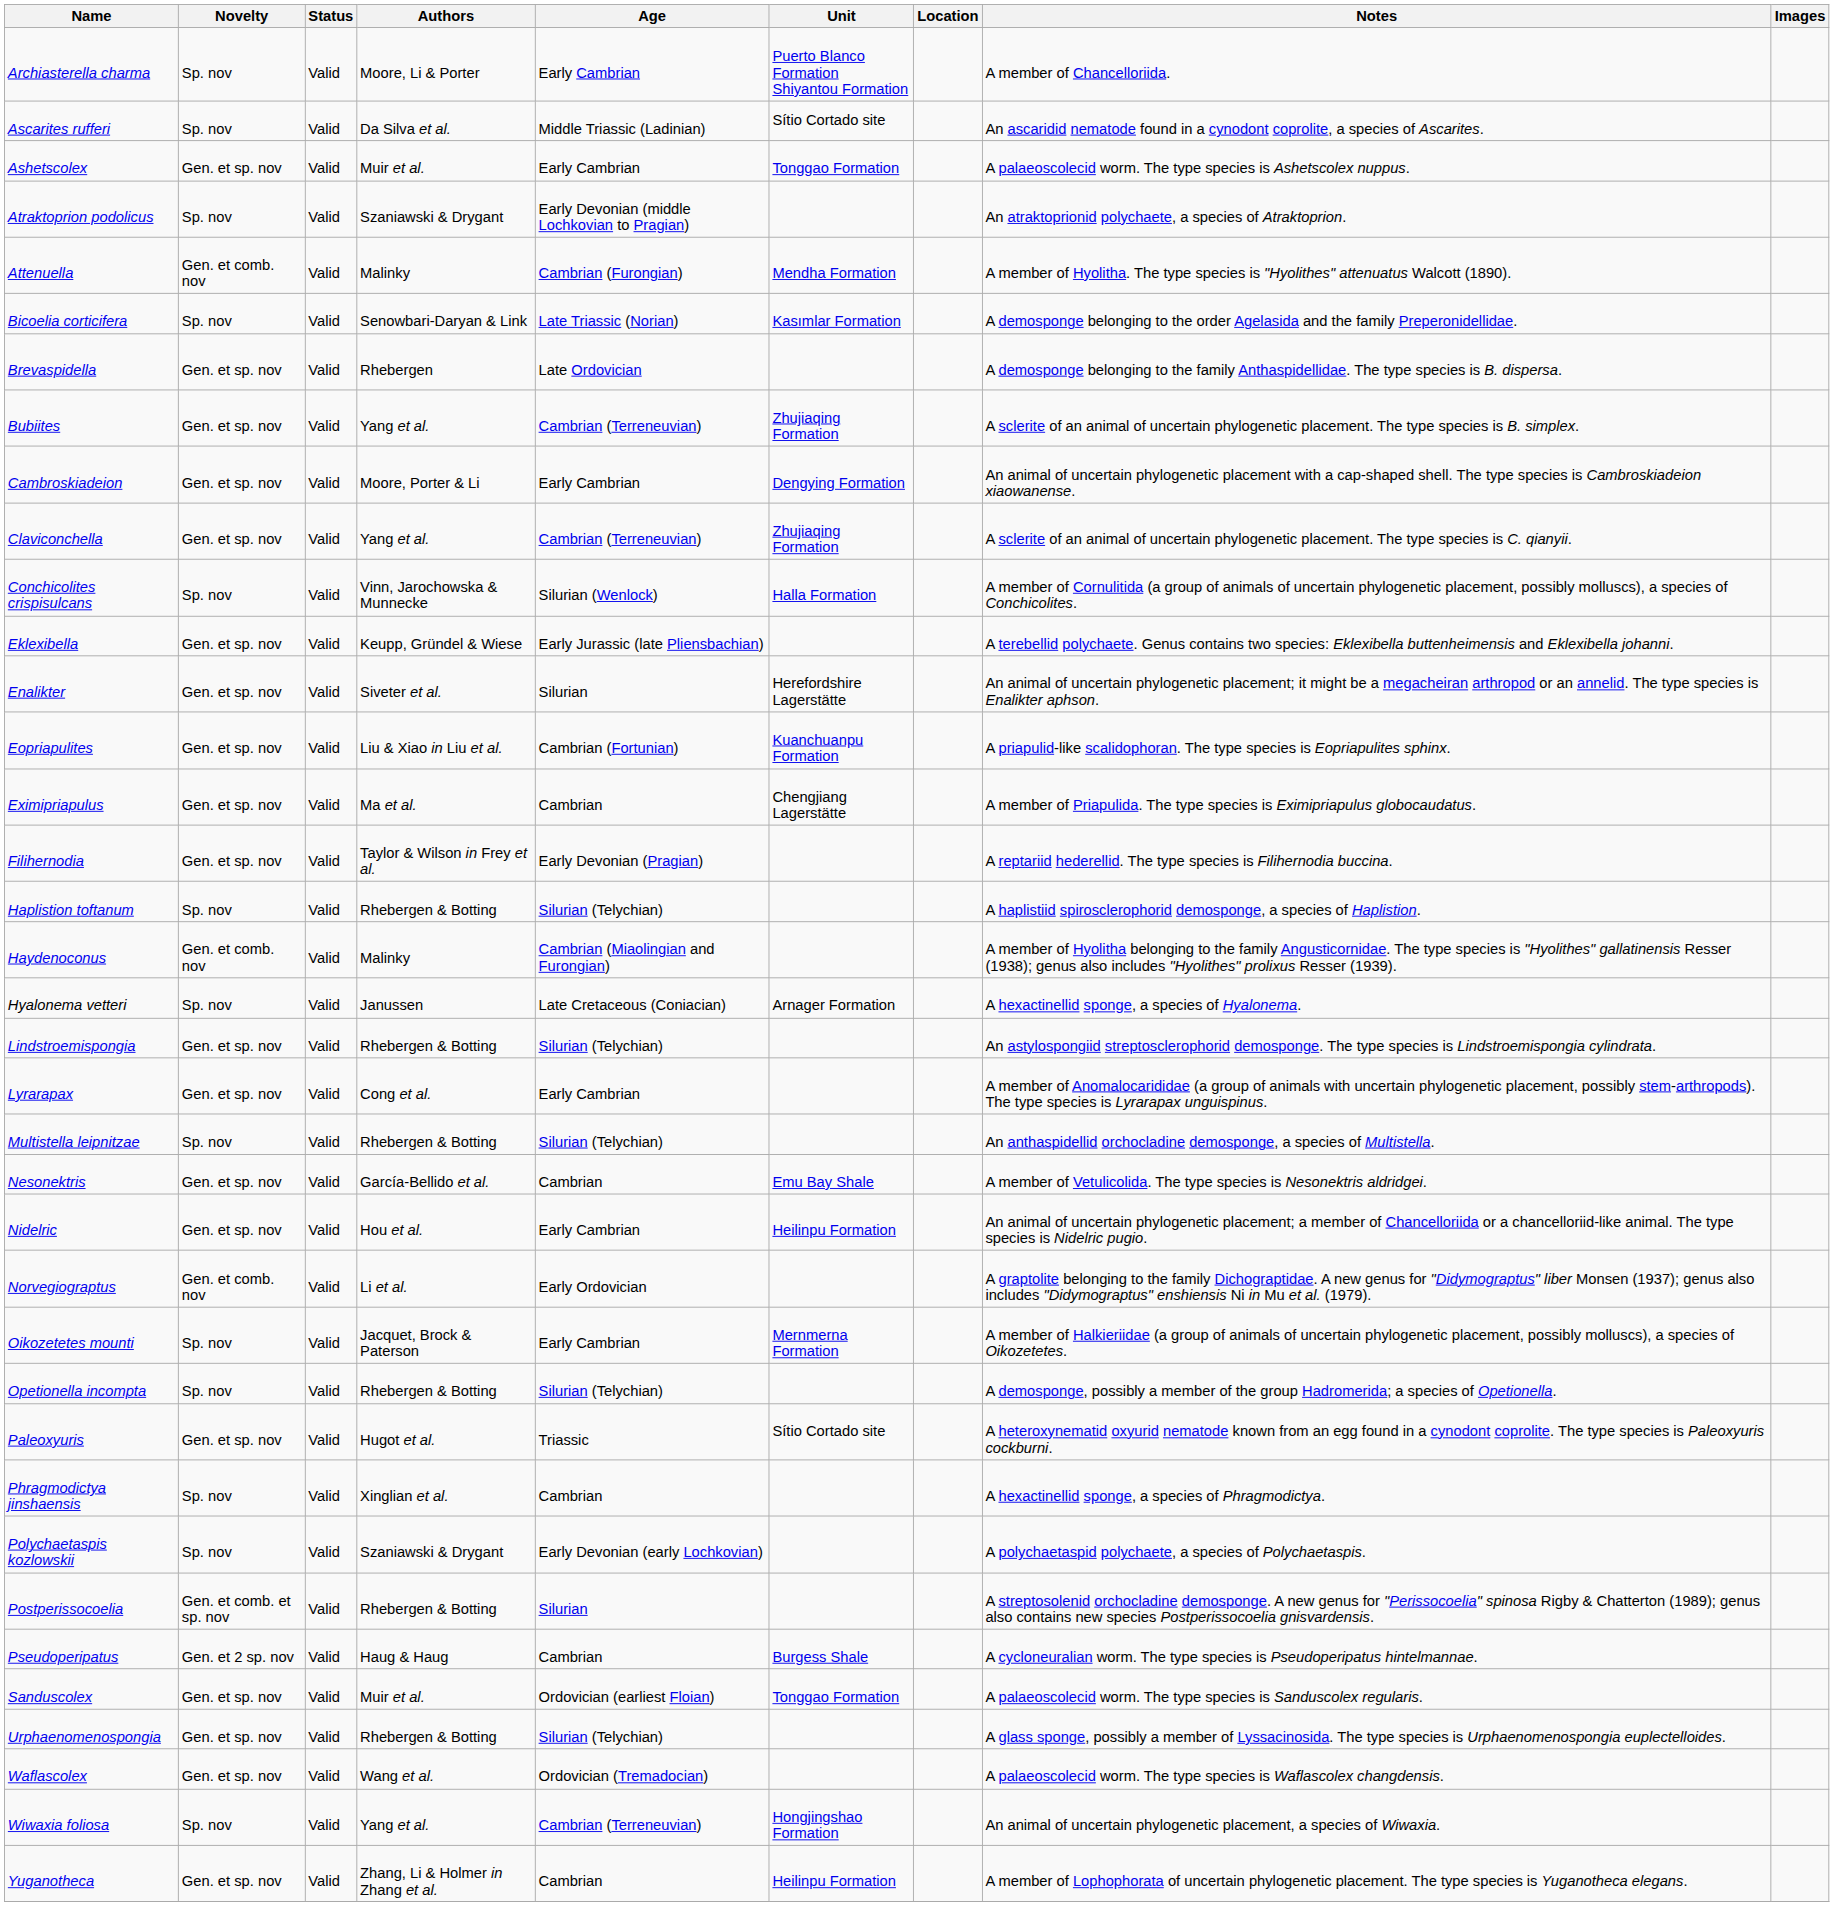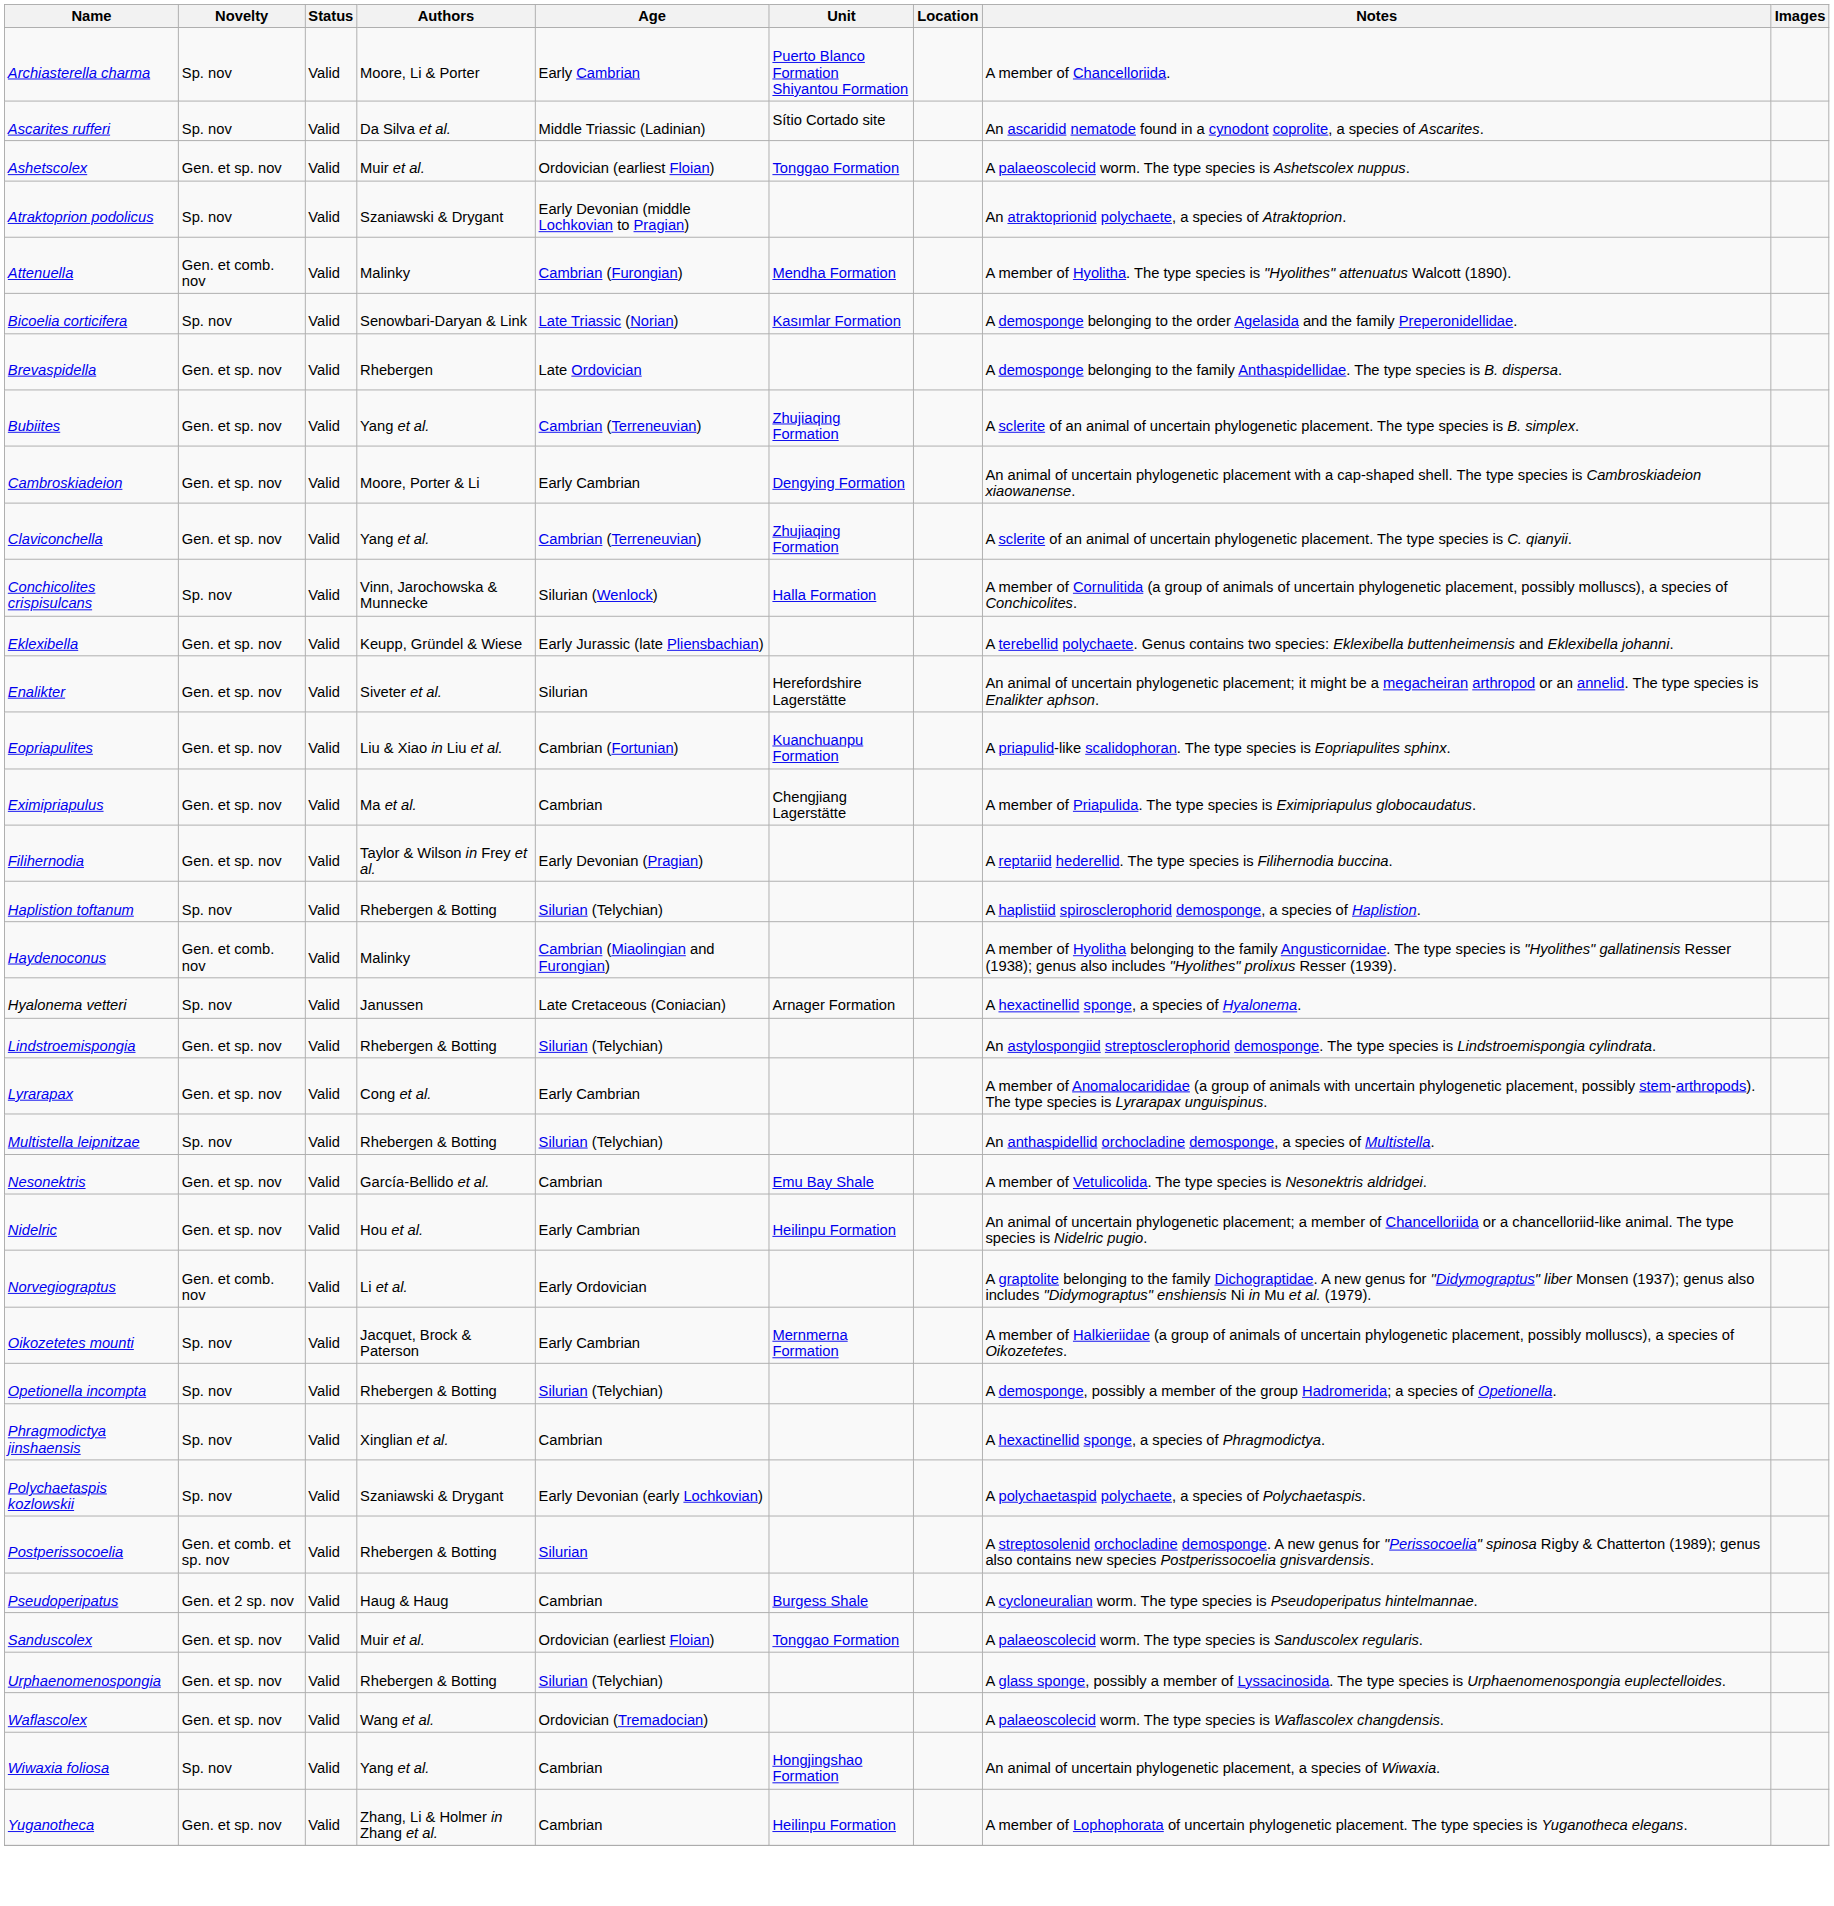(589, 169) Early Cambrian -> (627, 169) Ordovician (earliest Floian)
- row: (46, 1439)
(620, 1825) Cambrian (Terreneuvian) -> (570, 1768) Cambrian
